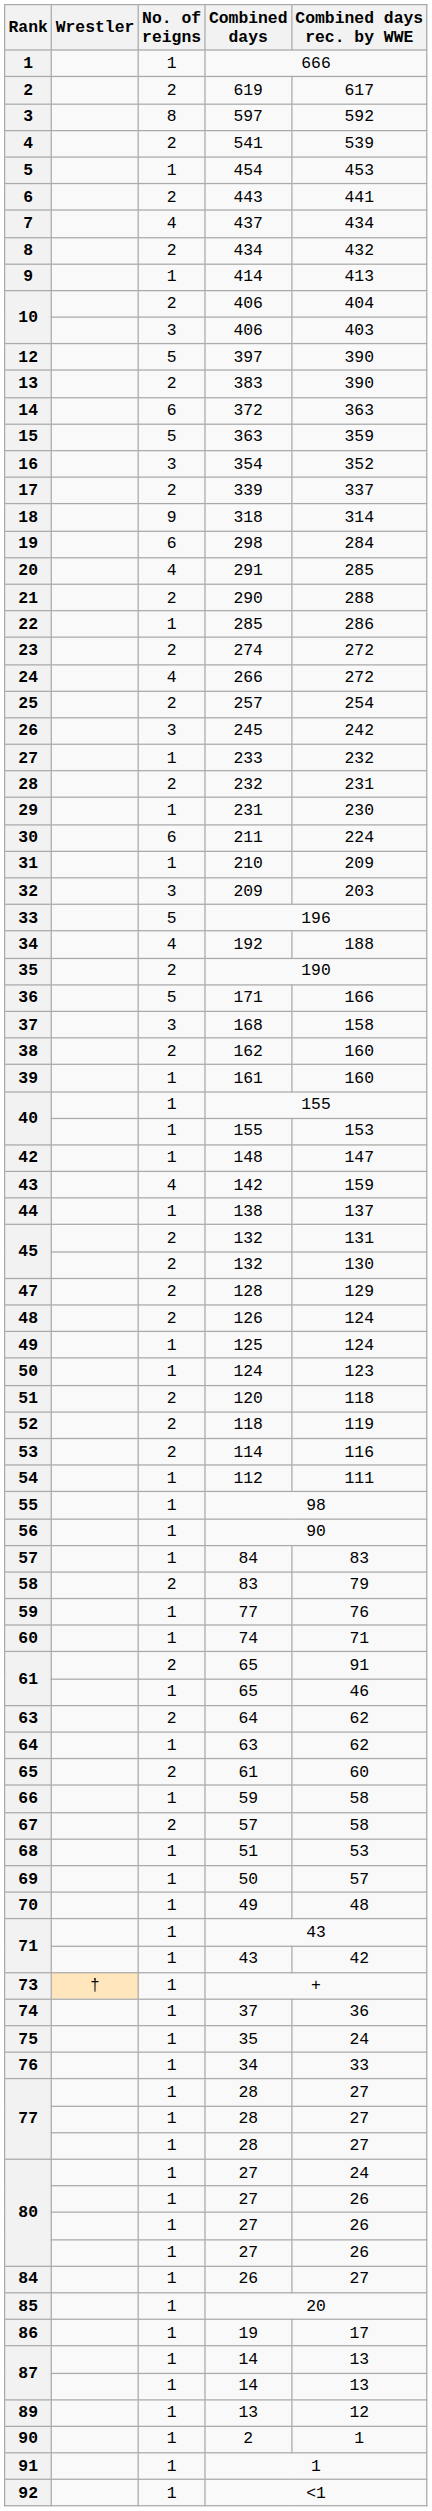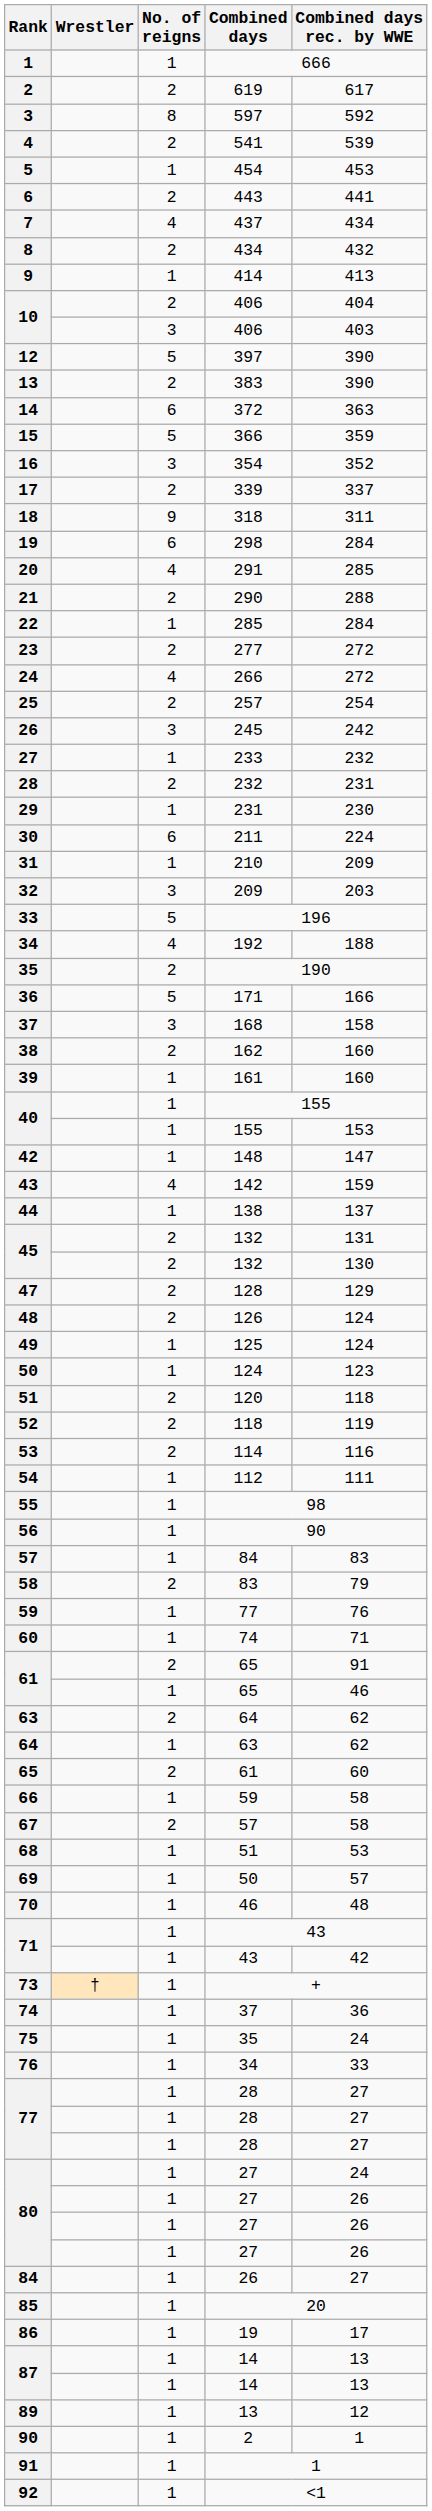(248, 437) 363 -> (248, 437) 366
(359, 517) 314 -> (359, 517) 311
(359, 624) 286 -> (359, 624) 284
(248, 651) 274 -> (248, 651) 277
(248, 1906) 49 -> (248, 1906) 46
